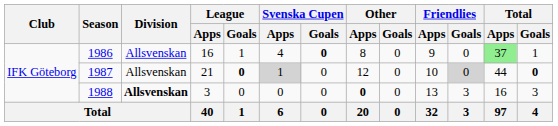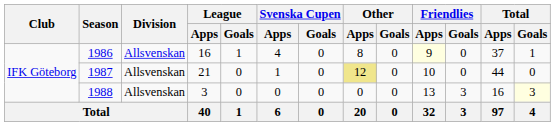(324, 53) bold -> (321, 53) normal
(432, 53) no background -> (429, 53) lightyellow background
(501, 53) lightgreen background -> (498, 53) no background
(242, 72) bold -> (239, 72) normal
(280, 72) lightgrey background -> (278, 72) no background
(363, 72) no background -> (360, 72) khaki background
(466, 72) lightgrey background -> (463, 72) no background
(535, 72) bold -> (532, 72) normal
(156, 92) bold -> (155, 92) normal
(363, 92) bold -> (360, 92) normal
(535, 92) no background -> (532, 92) lightyellow background
